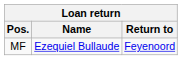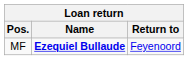(77, 47) normal -> (80, 47) bold
